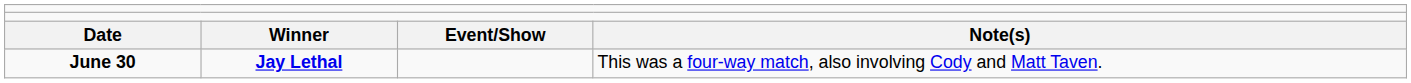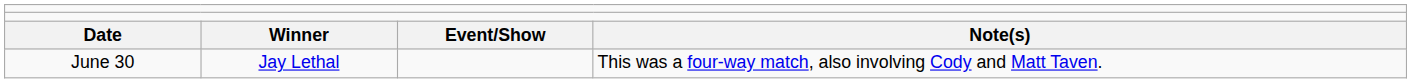(103, 63) bold -> (103, 63) normal
(299, 63) bold -> (299, 63) normal
